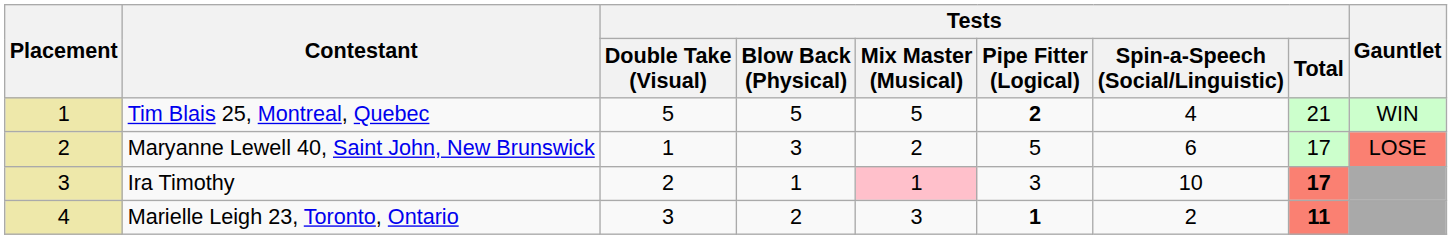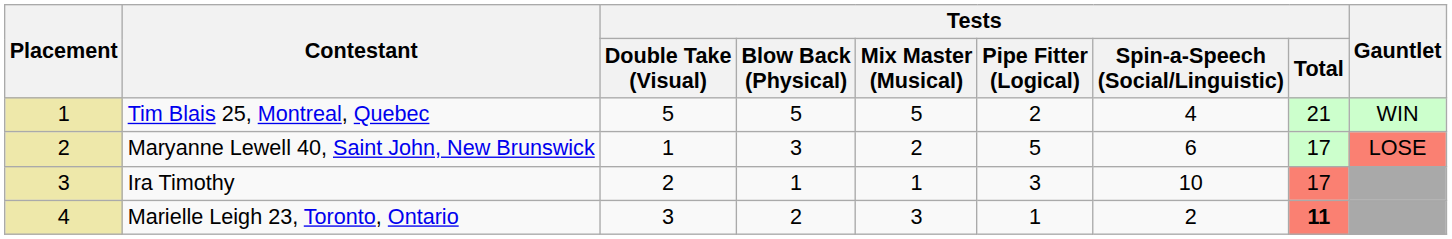(1035, 114) bold -> (1035, 114) normal
(916, 182) pink background -> (916, 182) no background
(1319, 182) bold -> (1319, 182) normal
(1035, 217) bold -> (1035, 217) normal
